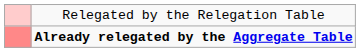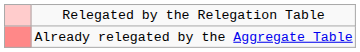(194, 37) bold -> (194, 37) normal
